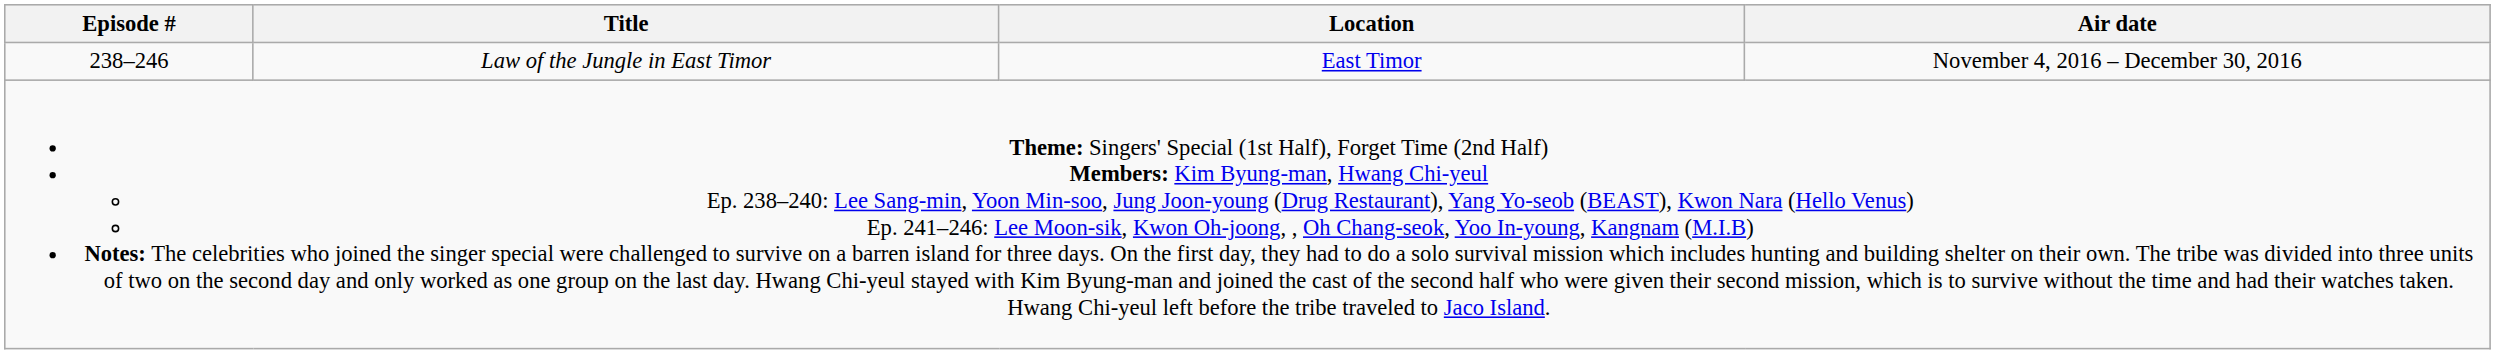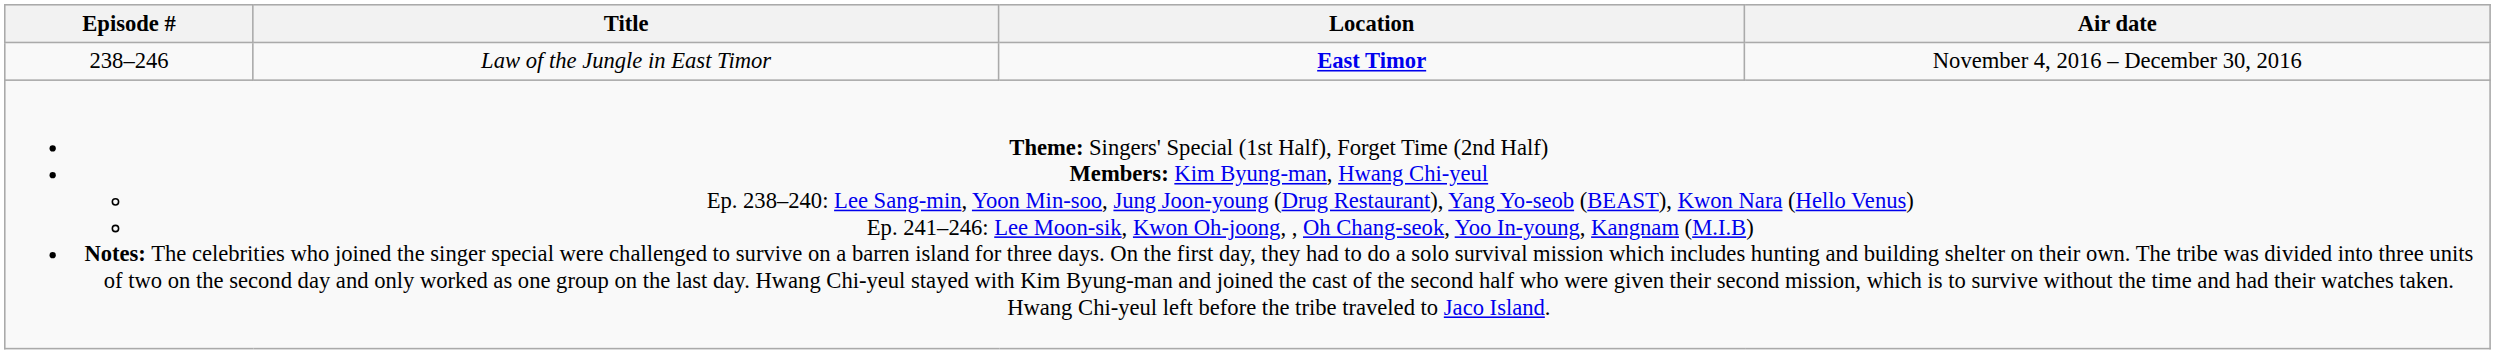(1372, 60) normal -> (1372, 60) bold
